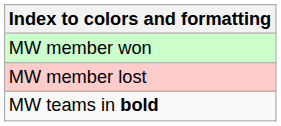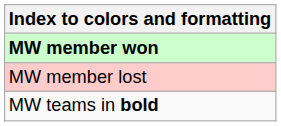(80, 47) normal -> (84, 47) bold
